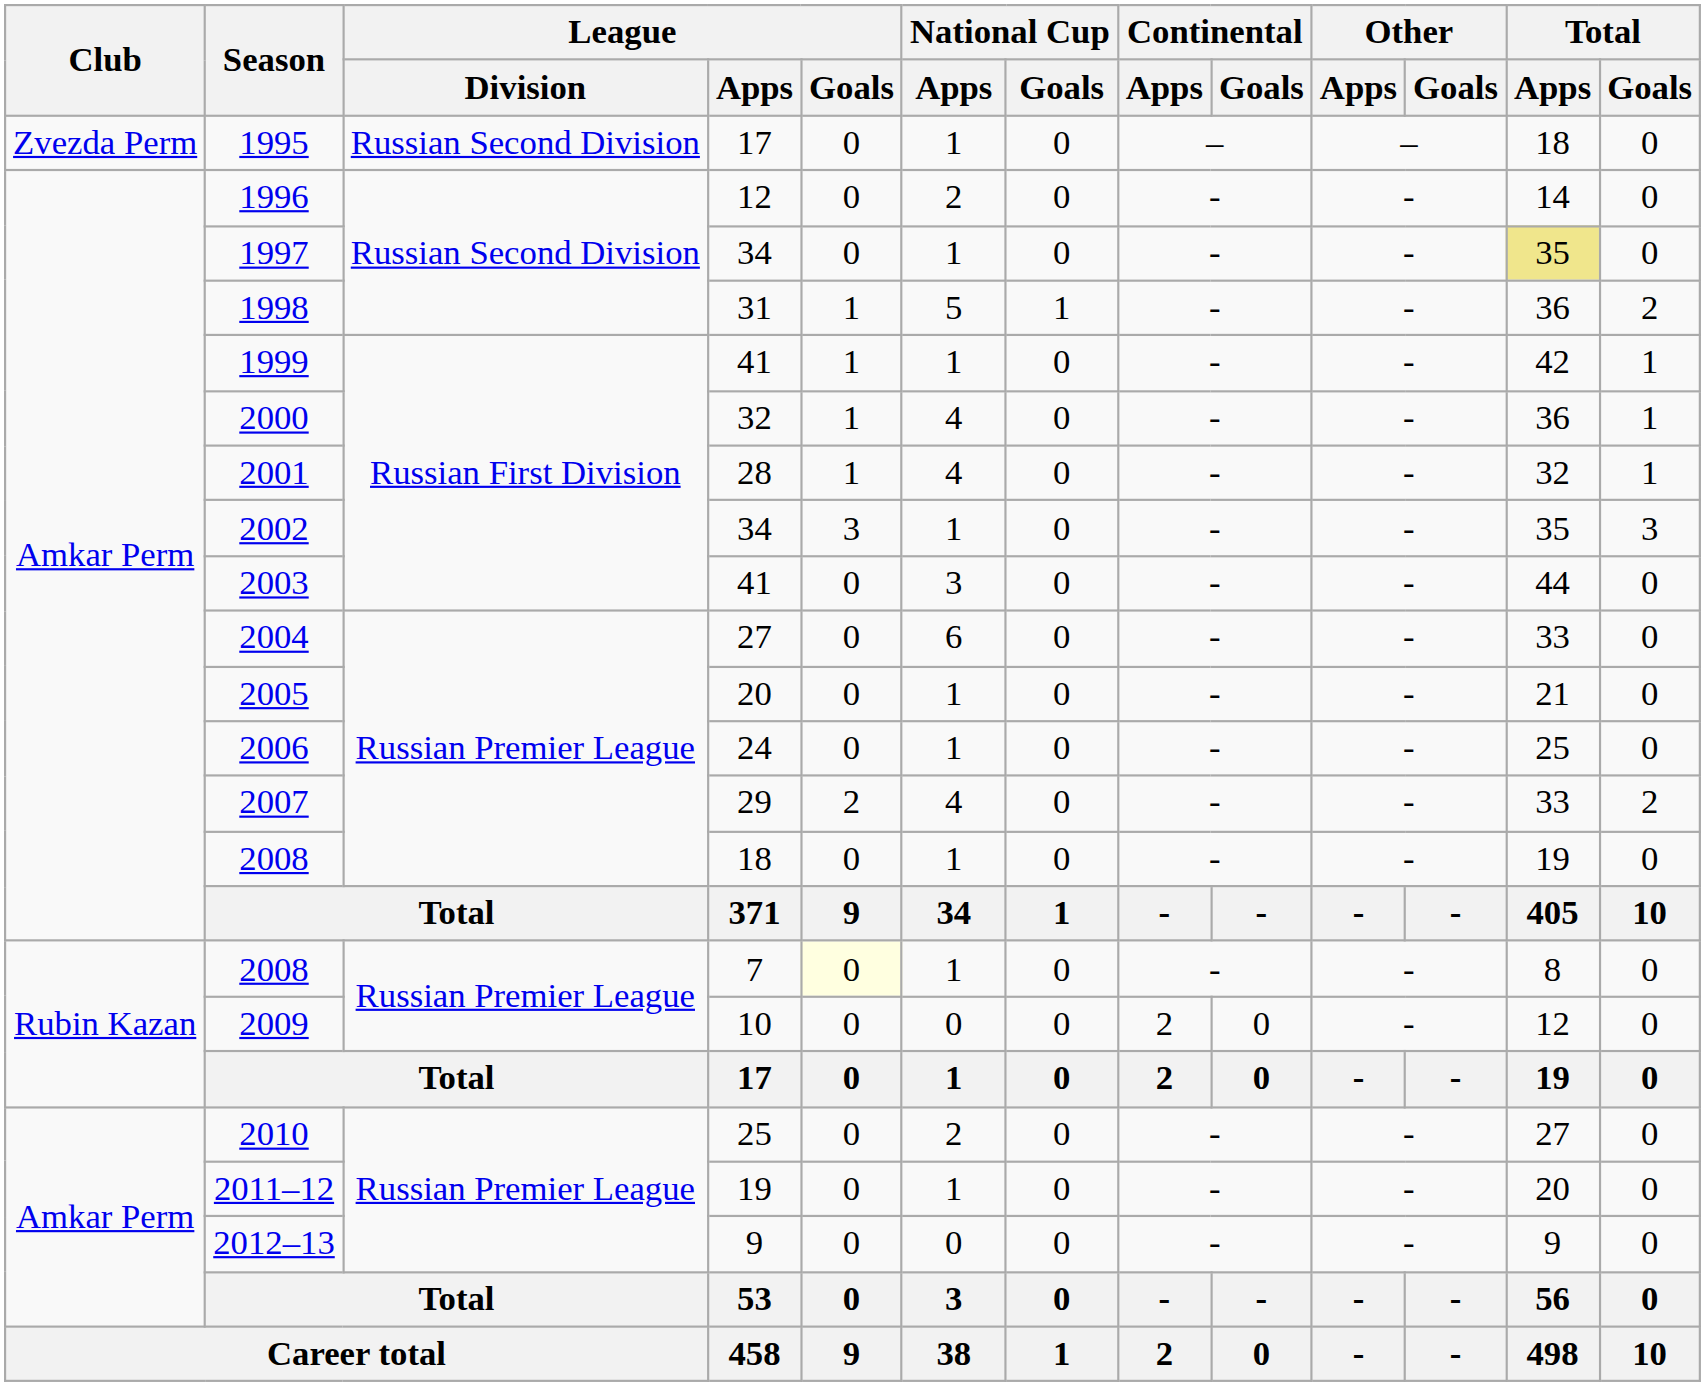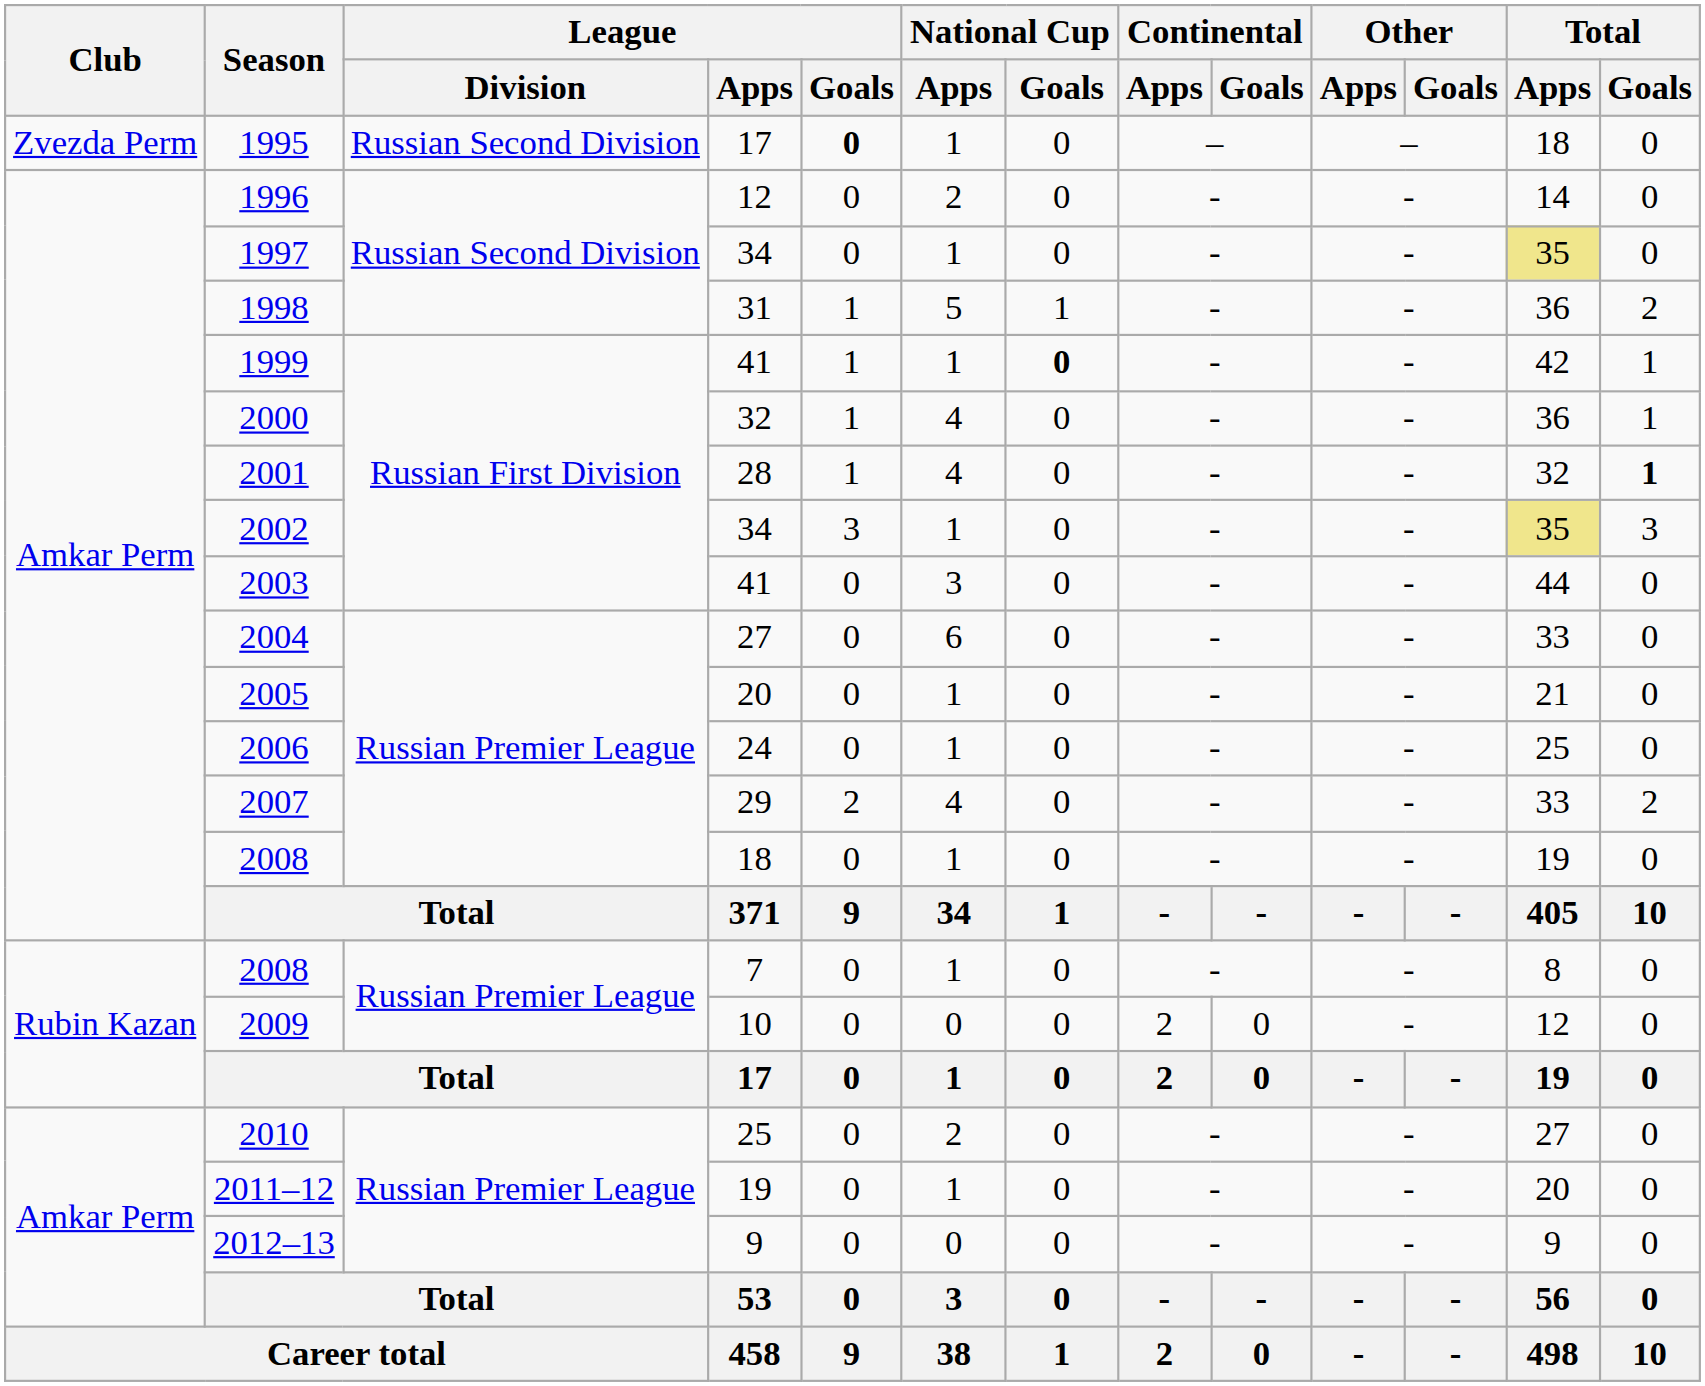(852, 142) normal -> (852, 142) bold
(1062, 362) normal -> (1062, 362) bold
(1650, 472) normal -> (1650, 472) bold
(1553, 527) no background -> (1553, 527) khaki background
(852, 968) lightyellow background -> (852, 968) no background
